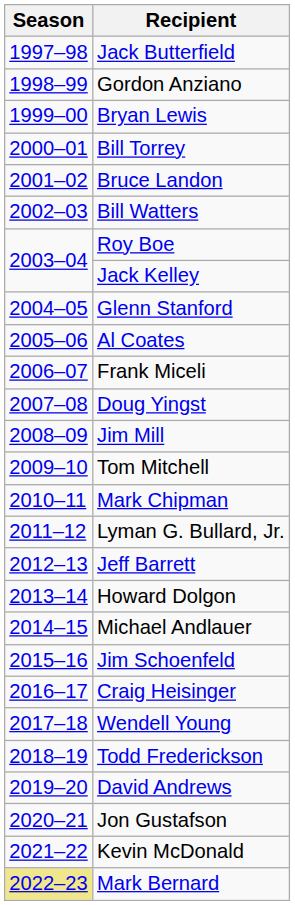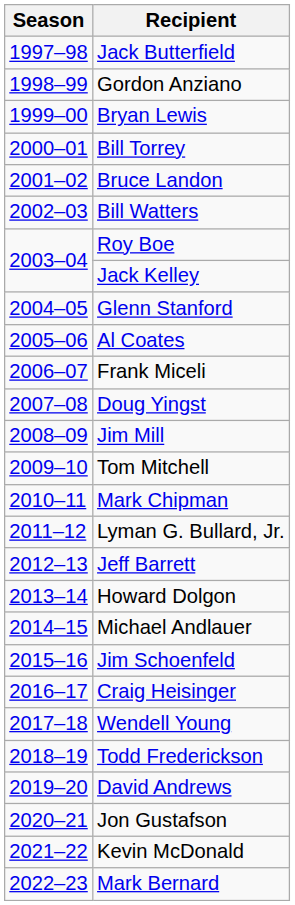(49, 883) khaki background -> (49, 883) no background
